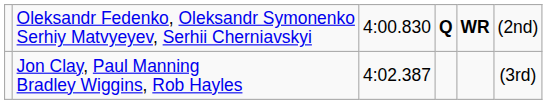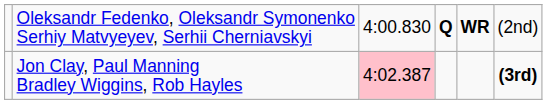(397, 75) no background -> (397, 75) pink background
(518, 75) normal -> (518, 75) bold
